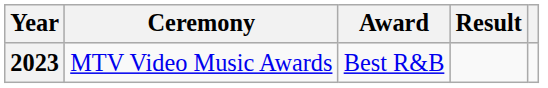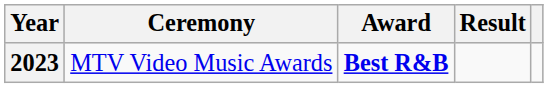(394, 62) normal -> (396, 62) bold
